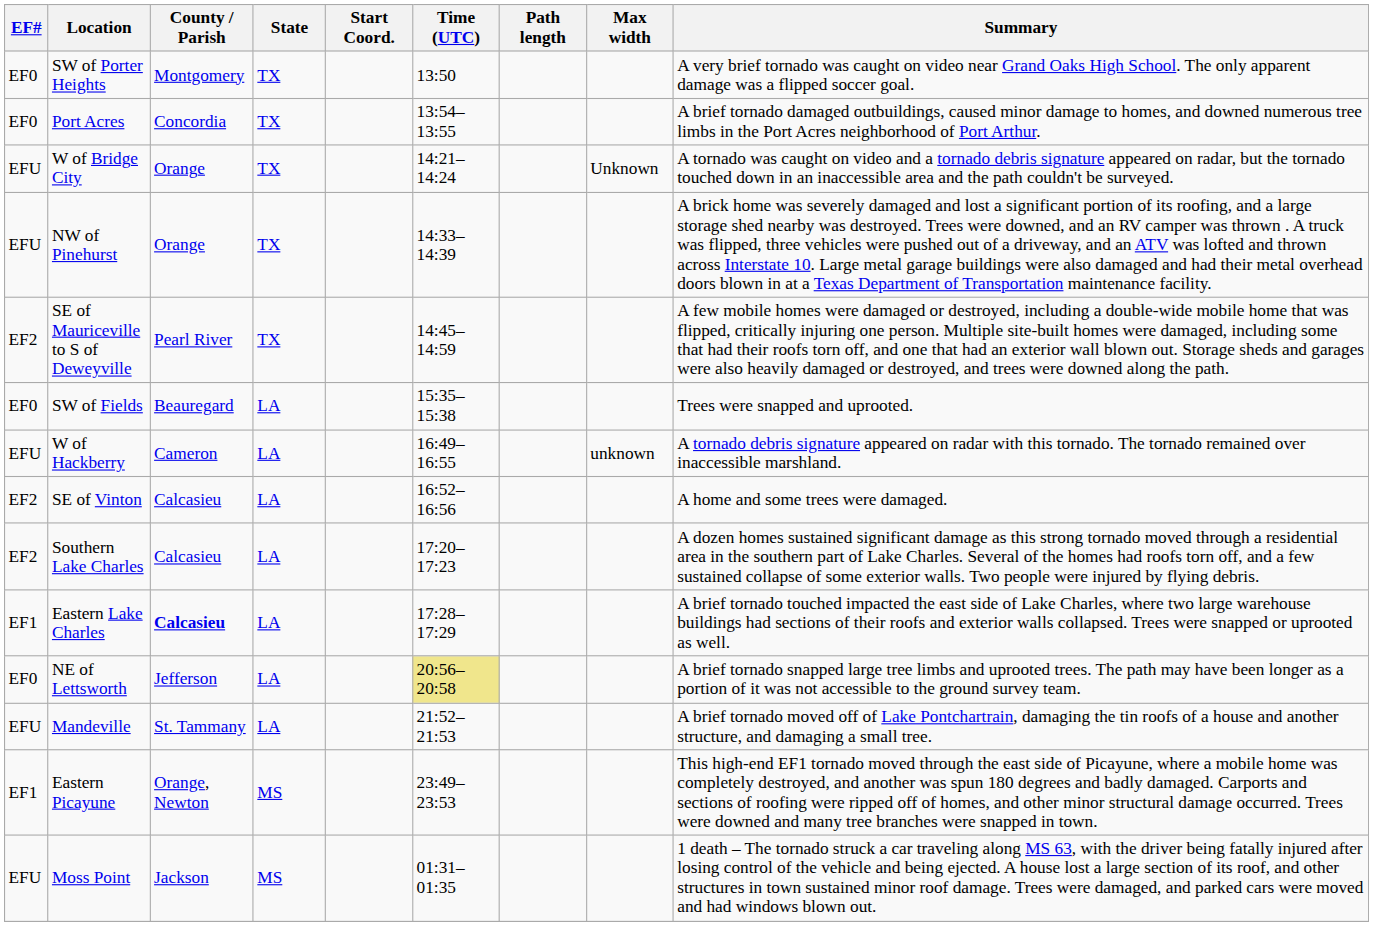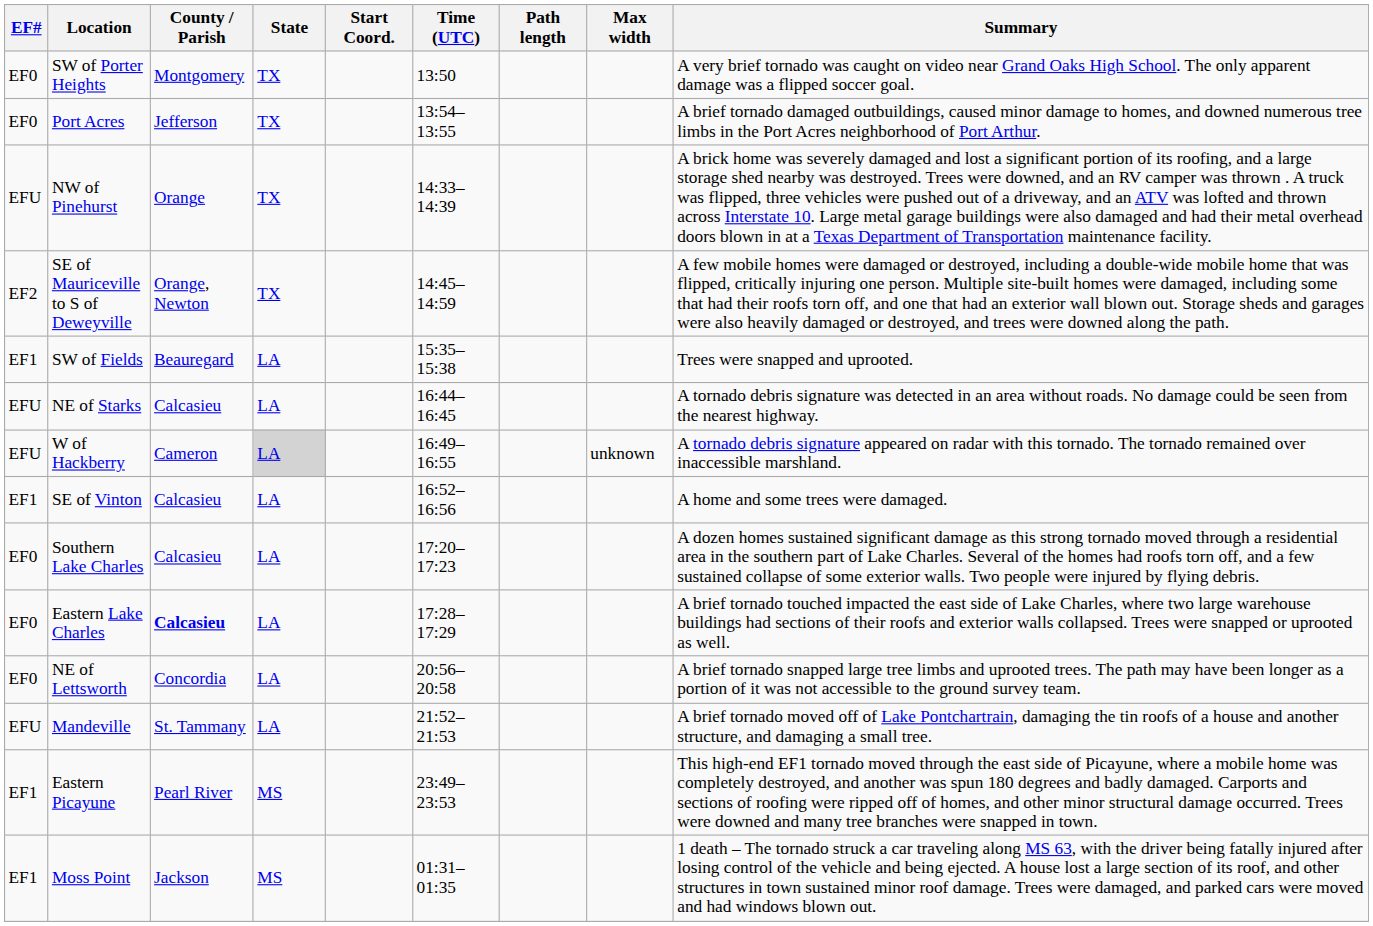(190, 121) Concordia -> (186, 121) Jefferson
- row: (95, 168)
(193, 339) Pearl River -> (182, 293) Orange, Newton
(23, 406) EF0 -> (23, 359) EF1
+ row: (97, 406)
(269, 453) no background -> (269, 453) lightgrey background
(23, 499) EF2 -> (23, 499) EF1
(23, 556) EF2 -> (23, 556) EF0
(23, 622) EF1 -> (23, 622) EF0
(186, 679) Jefferson -> (190, 679) Concordia
(441, 679) khaki background -> (441, 679) no background
(182, 792) Orange, Newton -> (193, 792) Pearl River
(25, 878) EFU -> (23, 878) EF1
